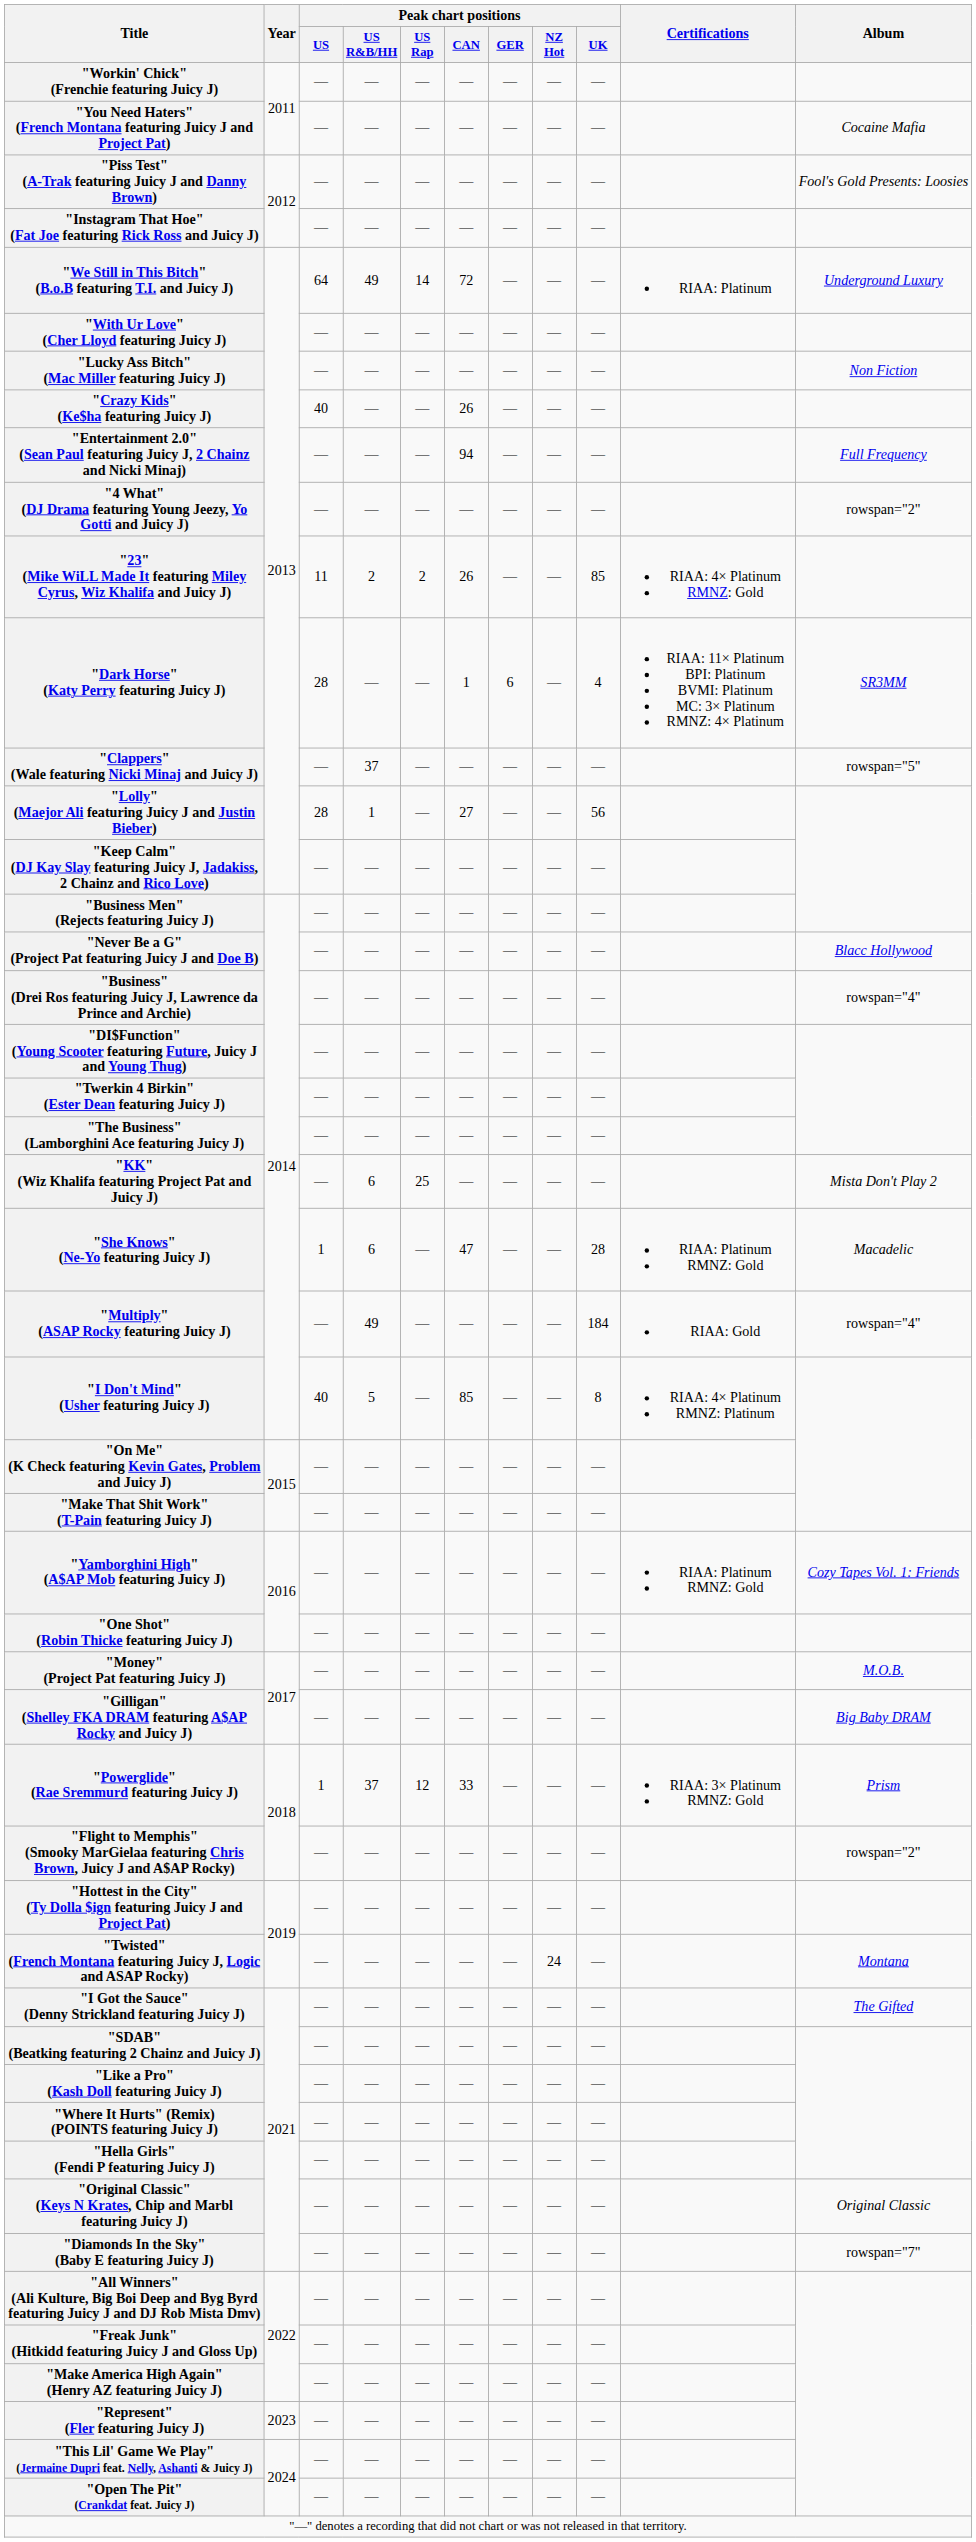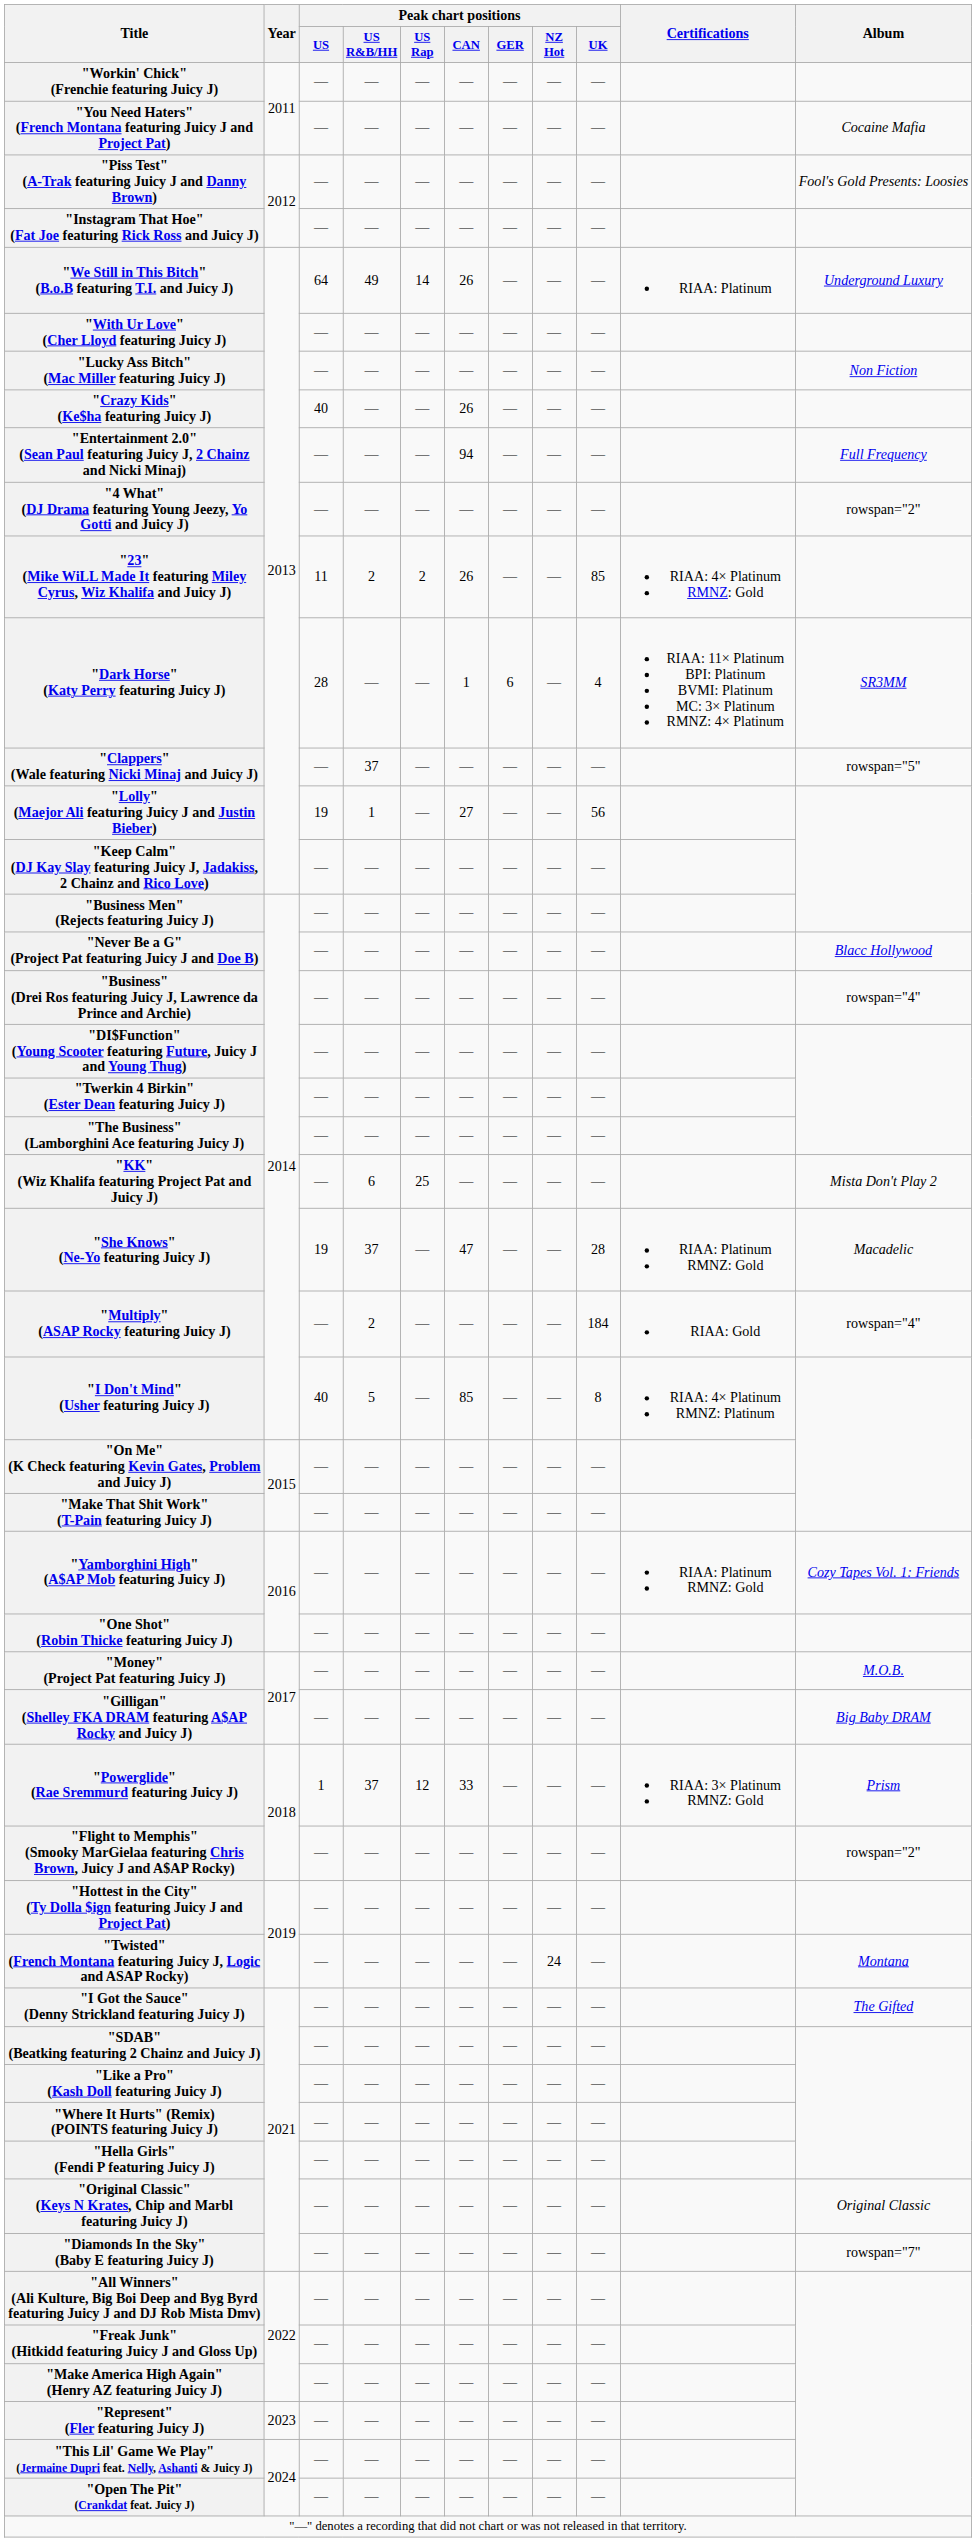(466, 280) 72 -> (466, 280) 26
(321, 812) 28 -> (321, 812) 19
(321, 1249) 1 -> (321, 1249) 19
(372, 1249) 6 -> (372, 1249) 37
(372, 1324) 49 -> (372, 1324) 2
